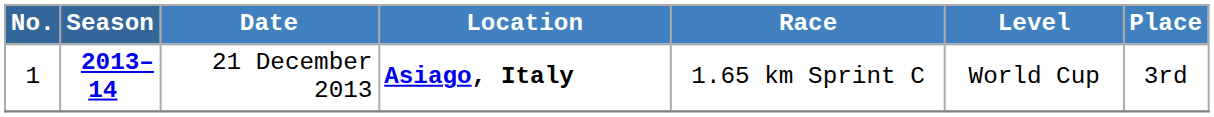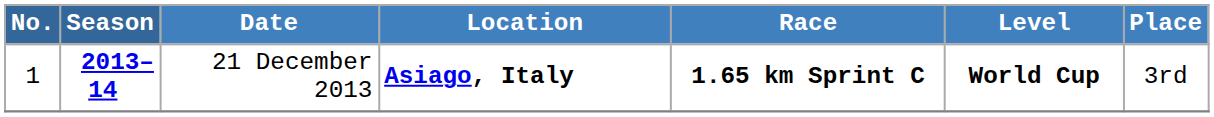(808, 78) normal -> (808, 78) bold
(1034, 78) normal -> (1034, 78) bold
